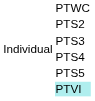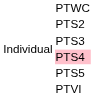(70, 57) no background -> (70, 57) pink background
(68, 89) paleturquoise background -> (68, 89) no background
